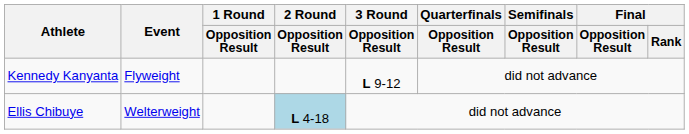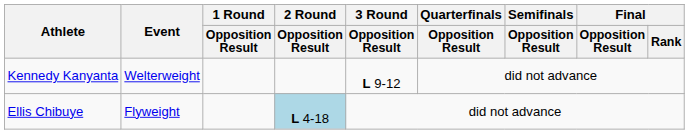(152, 76) Flyweight -> (162, 76) Welterweight
(162, 112) Welterweight -> (152, 112) Flyweight
